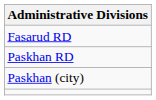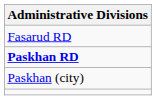(40, 57) normal -> (43, 57) bold
